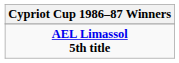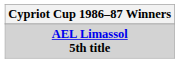(90, 41) no background -> (90, 41) lightgrey background
